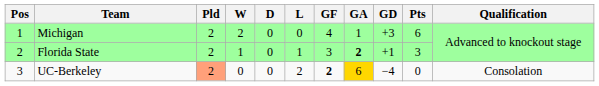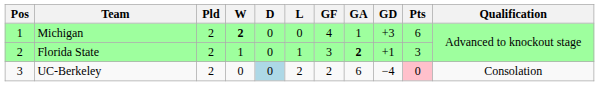(240, 33) normal -> (240, 33) bold
(211, 71) lightsalmon background -> (211, 71) no background
(270, 71) no background -> (270, 71) lightblue background
(329, 71) bold -> (329, 71) normal
(359, 71) gold background -> (359, 71) no background
(418, 71) no background -> (418, 71) pink background
